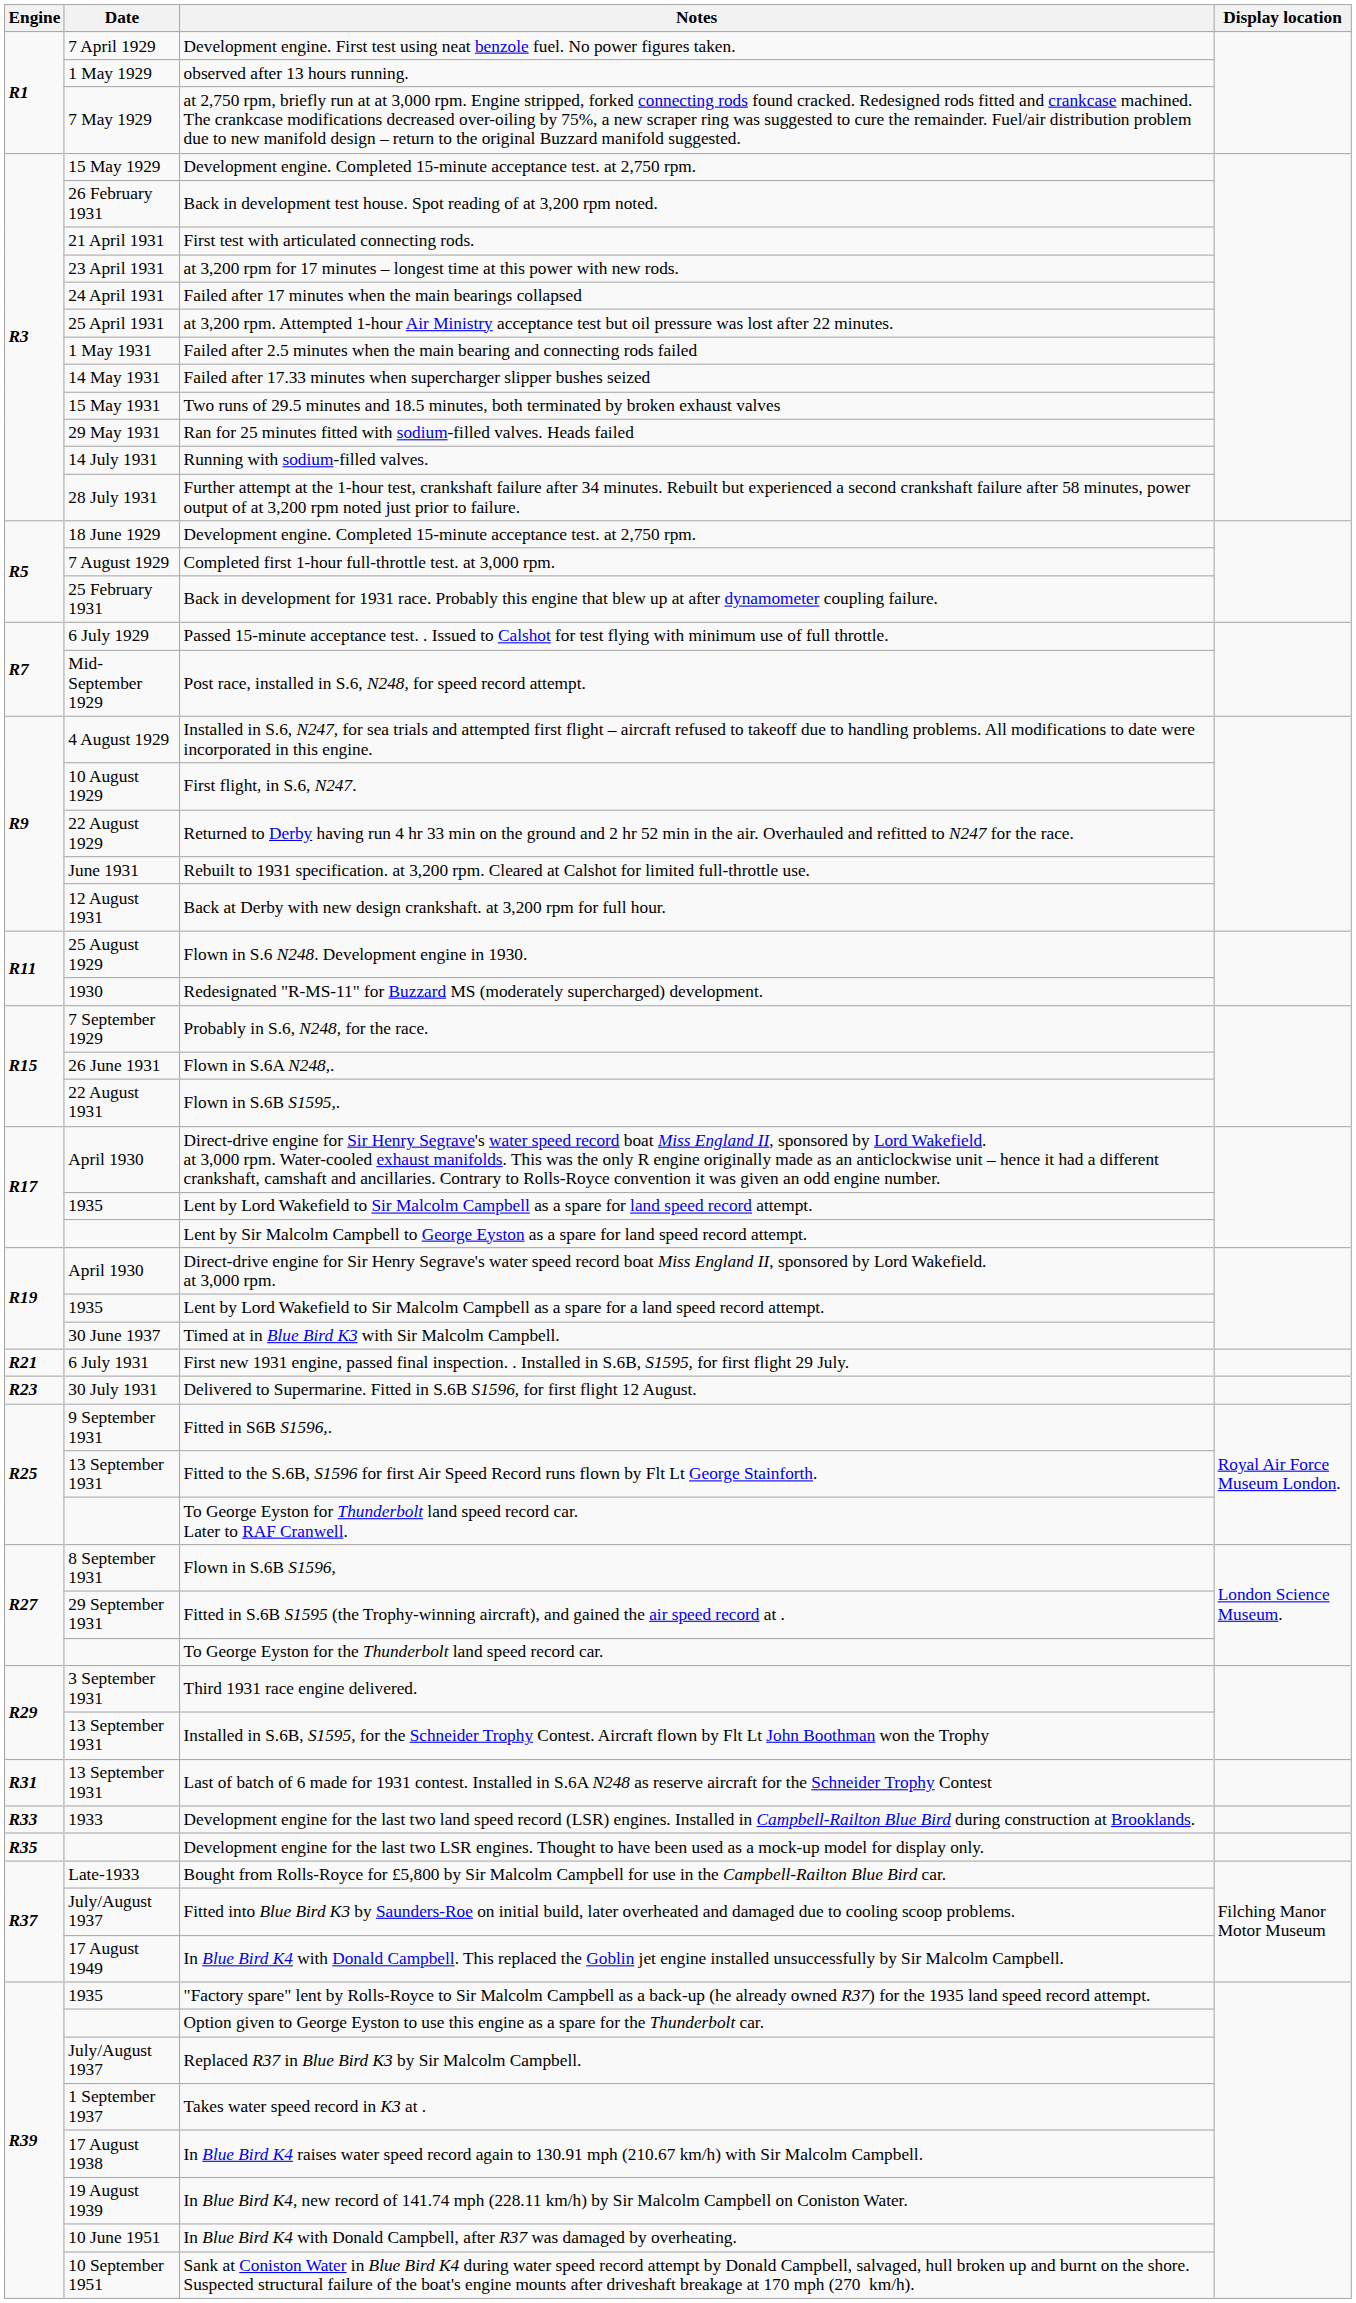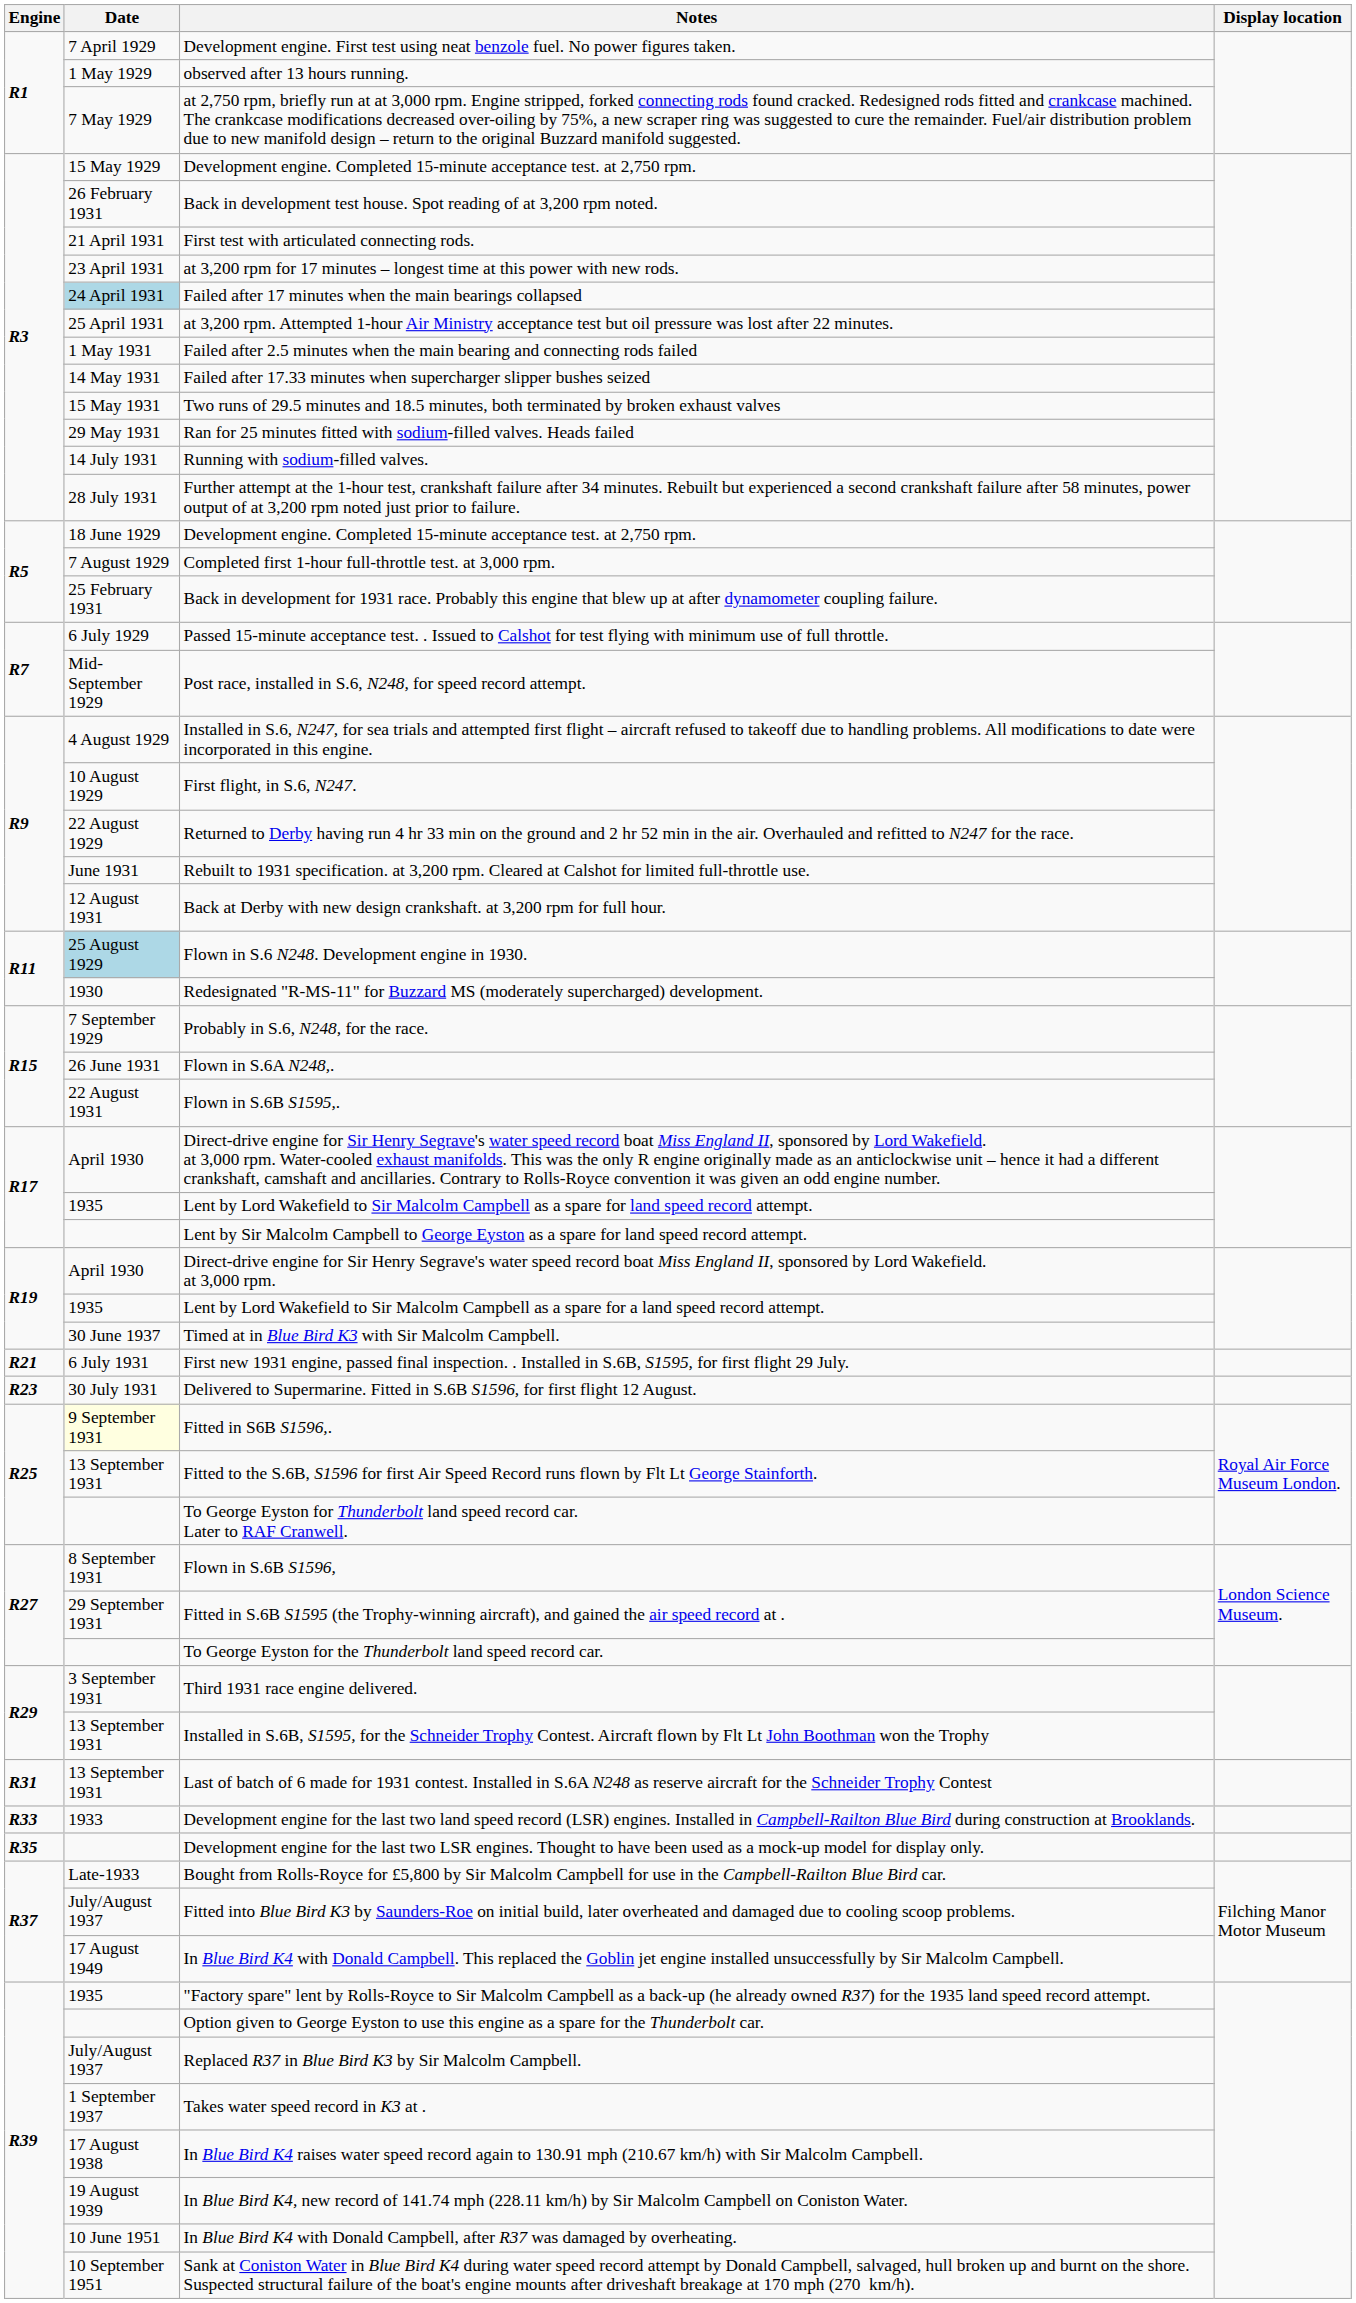(116, 295) no background -> (116, 295) lightblue background
(104, 954) no background -> (104, 954) lightblue background
(112, 1427) no background -> (112, 1427) lightyellow background
